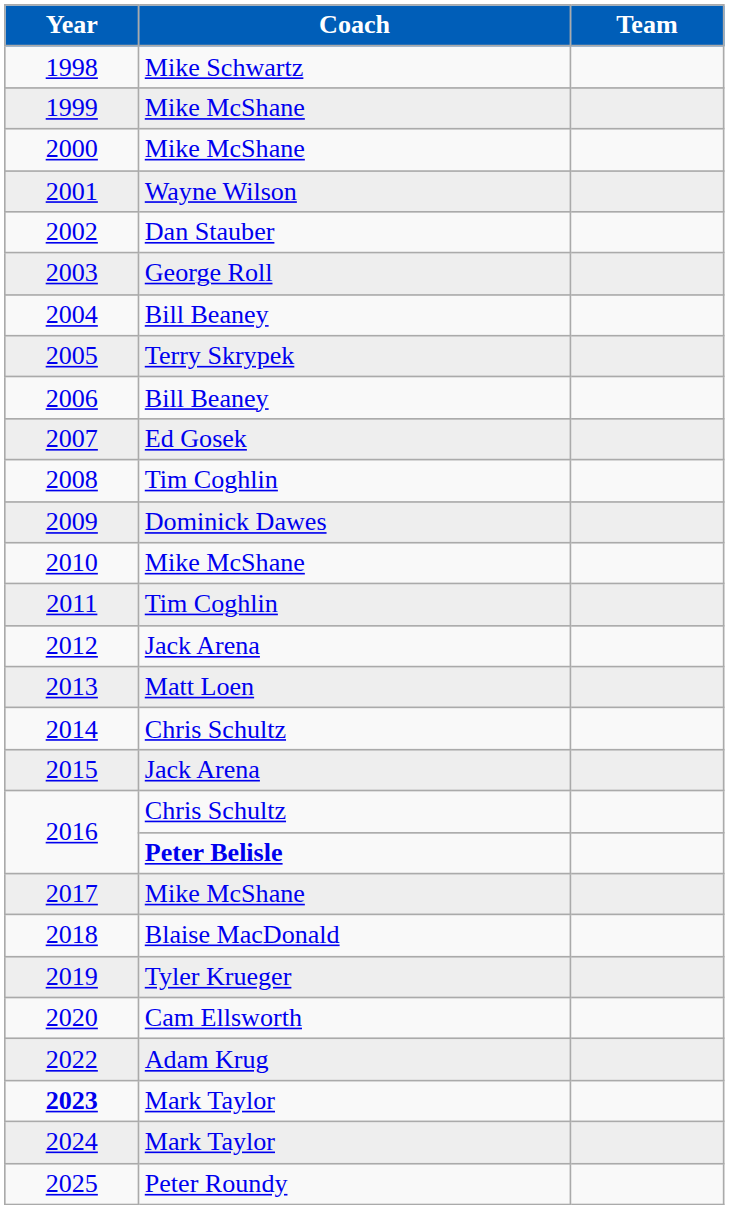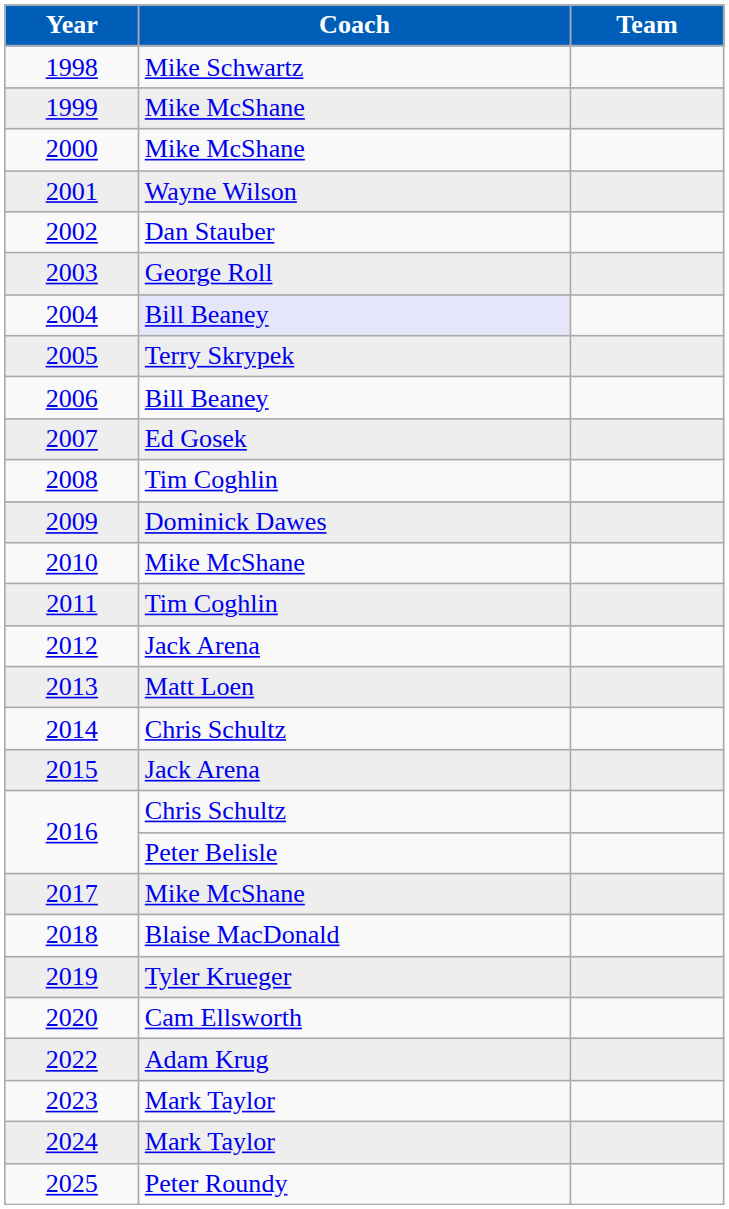(207, 314) no background -> (207, 314) lavender background
(214, 852) bold -> (211, 852) normal
(72, 1100) bold -> (72, 1100) normal
